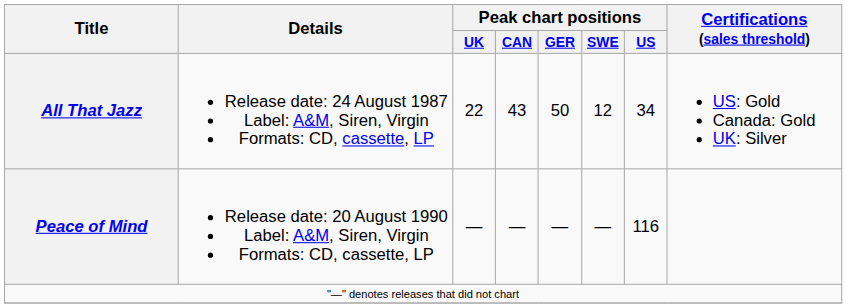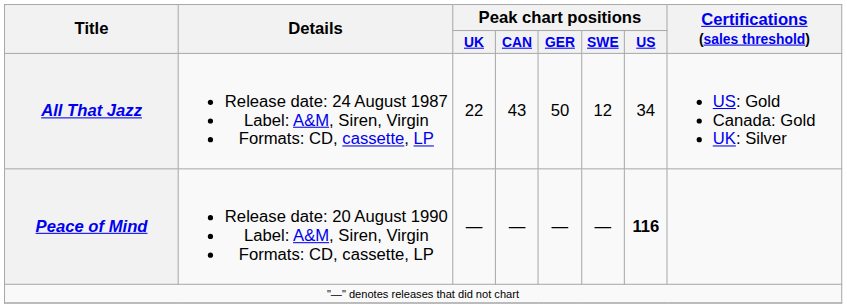(646, 226) normal -> (646, 226) bold
